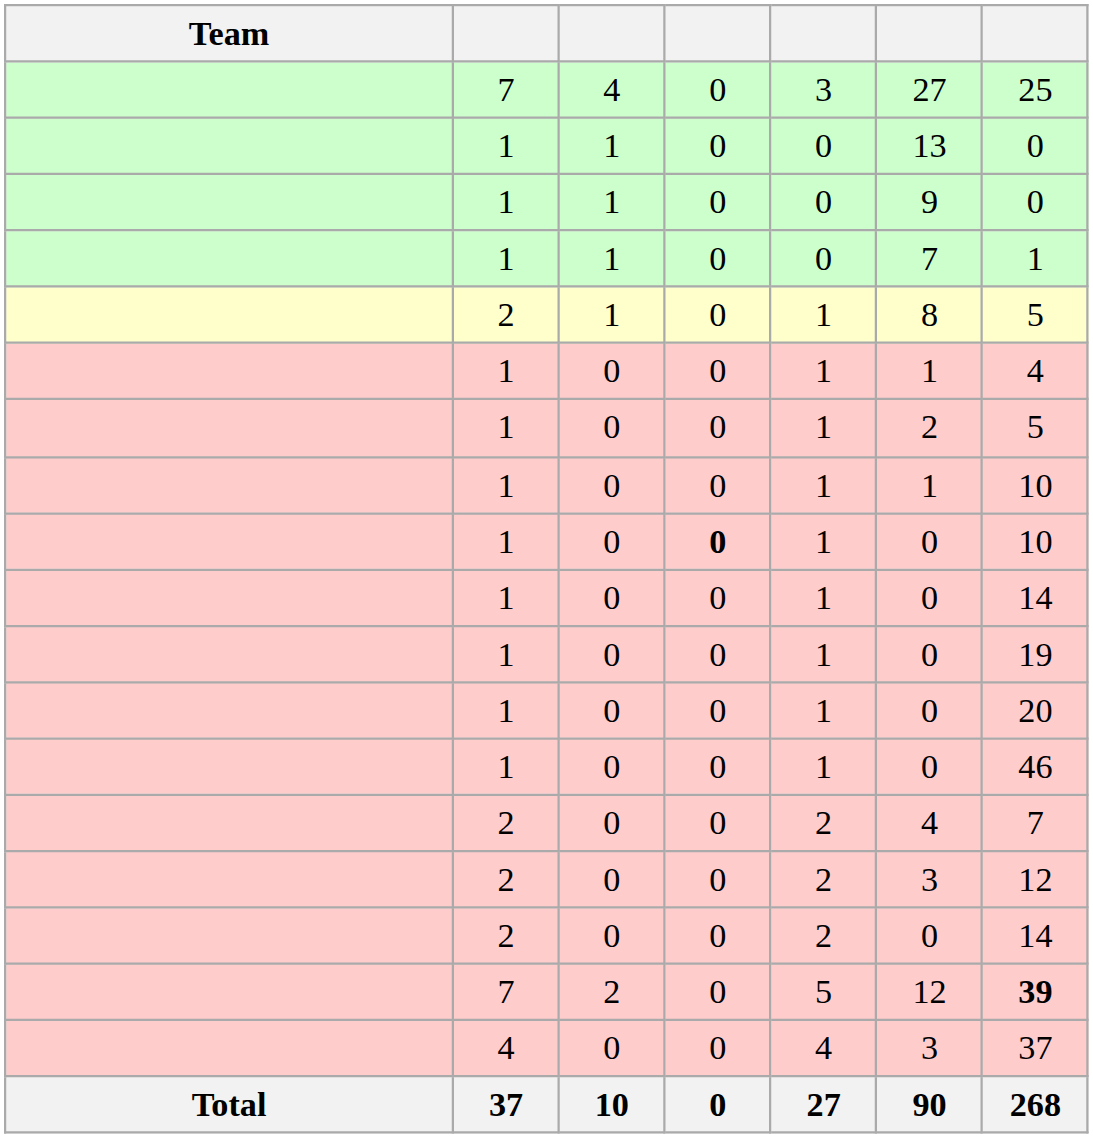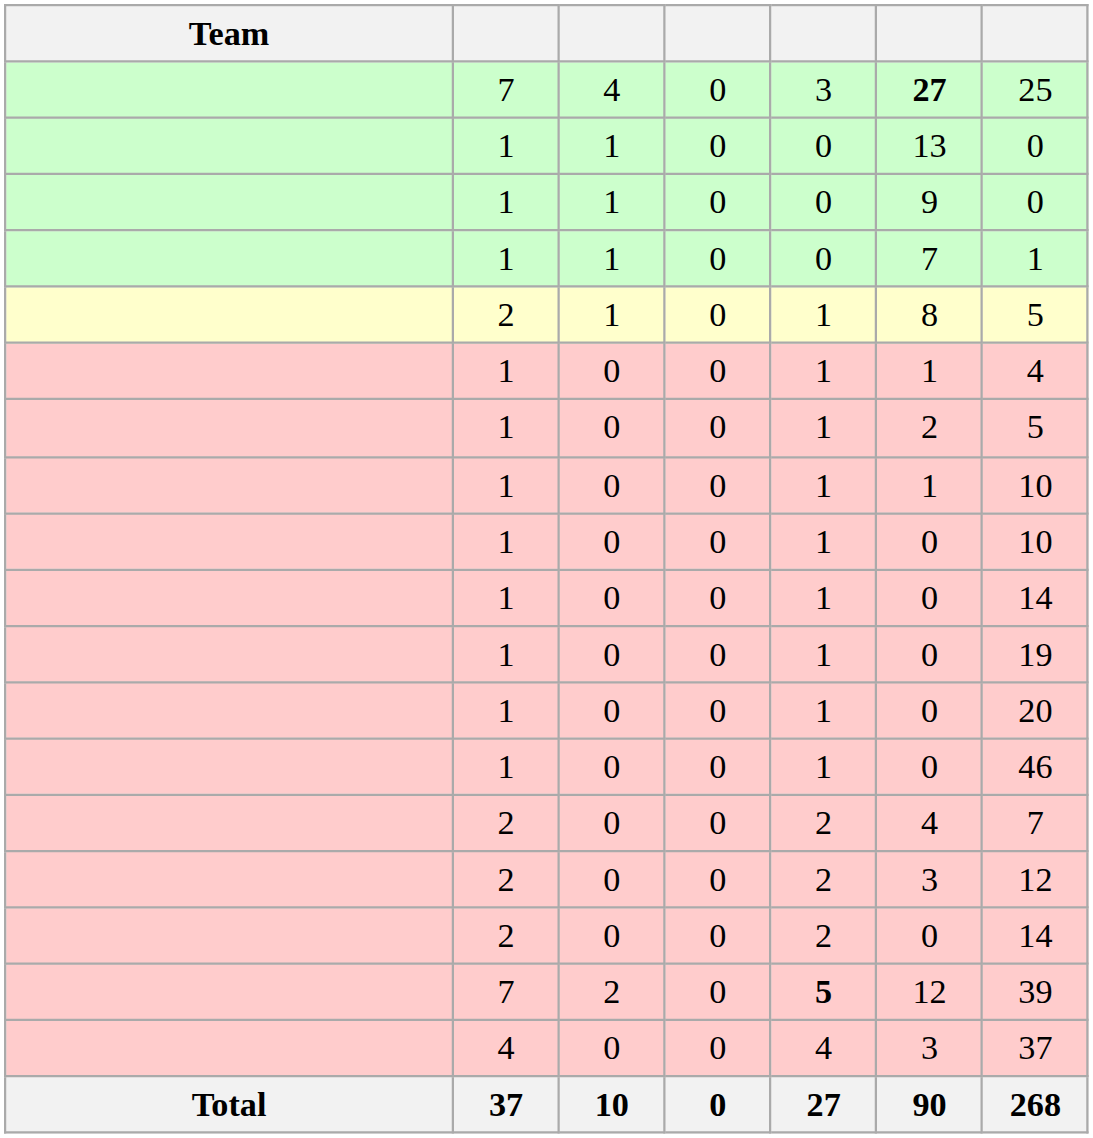(930, 89) normal -> (930, 89) bold
(718, 540) bold -> (718, 540) normal
(824, 991) normal -> (824, 991) bold
(1035, 991) bold -> (1035, 991) normal
